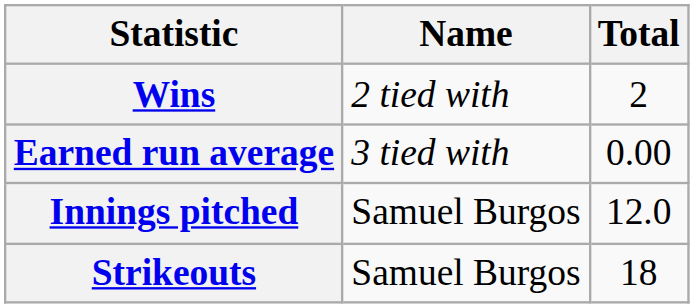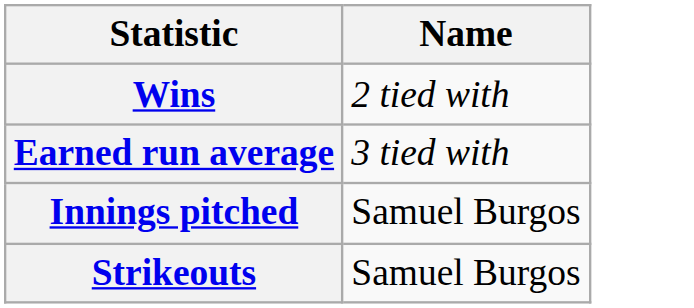- column: (639, 34)
